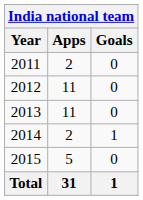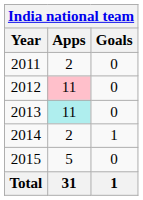(69, 87) no background -> (69, 87) pink background
(69, 111) no background -> (69, 111) paleturquoise background
